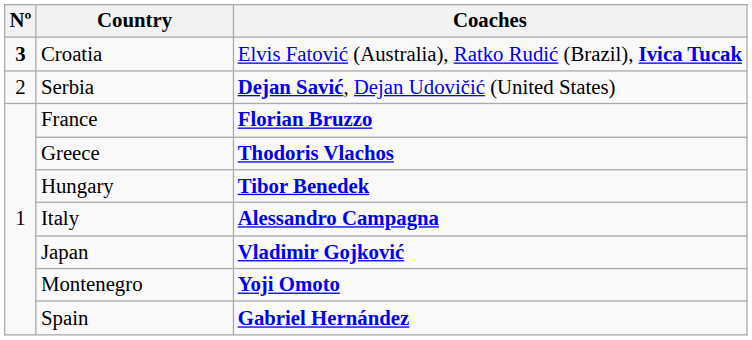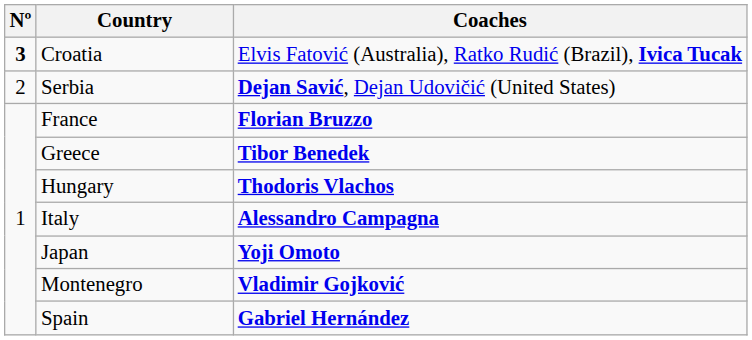(316, 152) Thodoris Vlachos -> (304, 152) Tibor Benedek
(304, 185) Tibor Benedek -> (316, 185) Thodoris Vlachos
(321, 251) Vladimir Gojković -> (289, 251) Yoji Omoto
(289, 284) Yoji Omoto -> (321, 284) Vladimir Gojković
